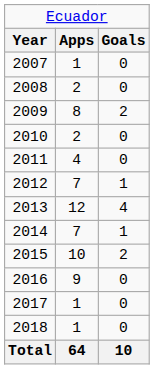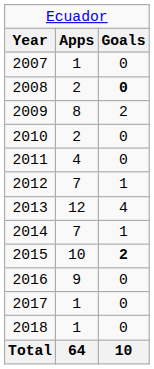(123, 88) normal -> (123, 88) bold
(123, 256) normal -> (123, 256) bold
